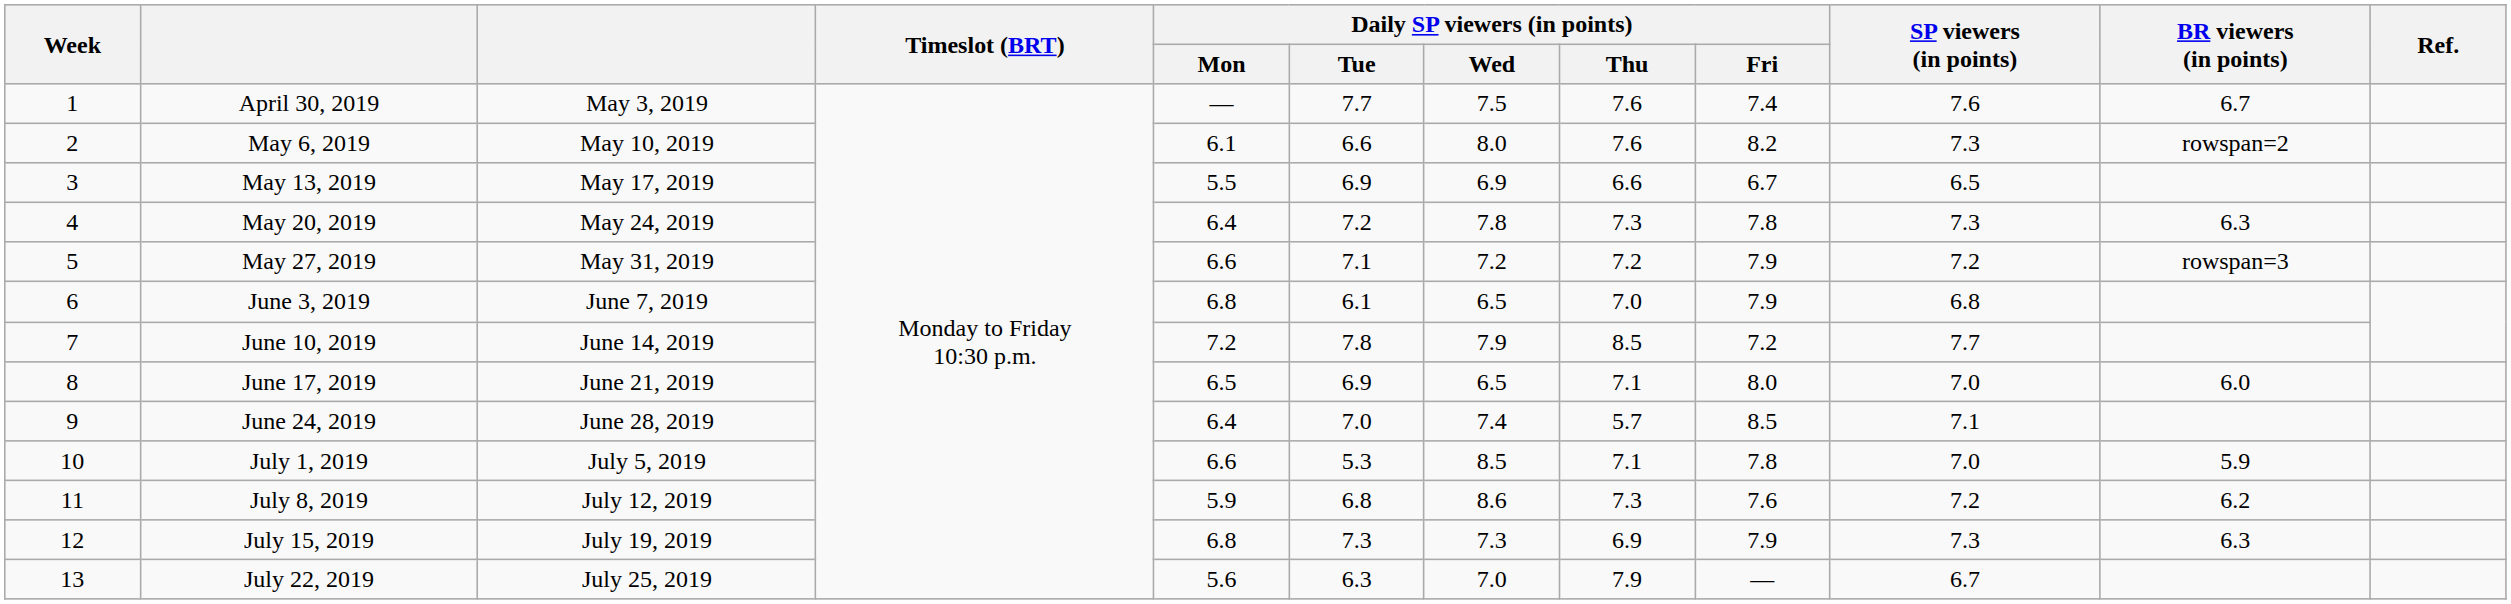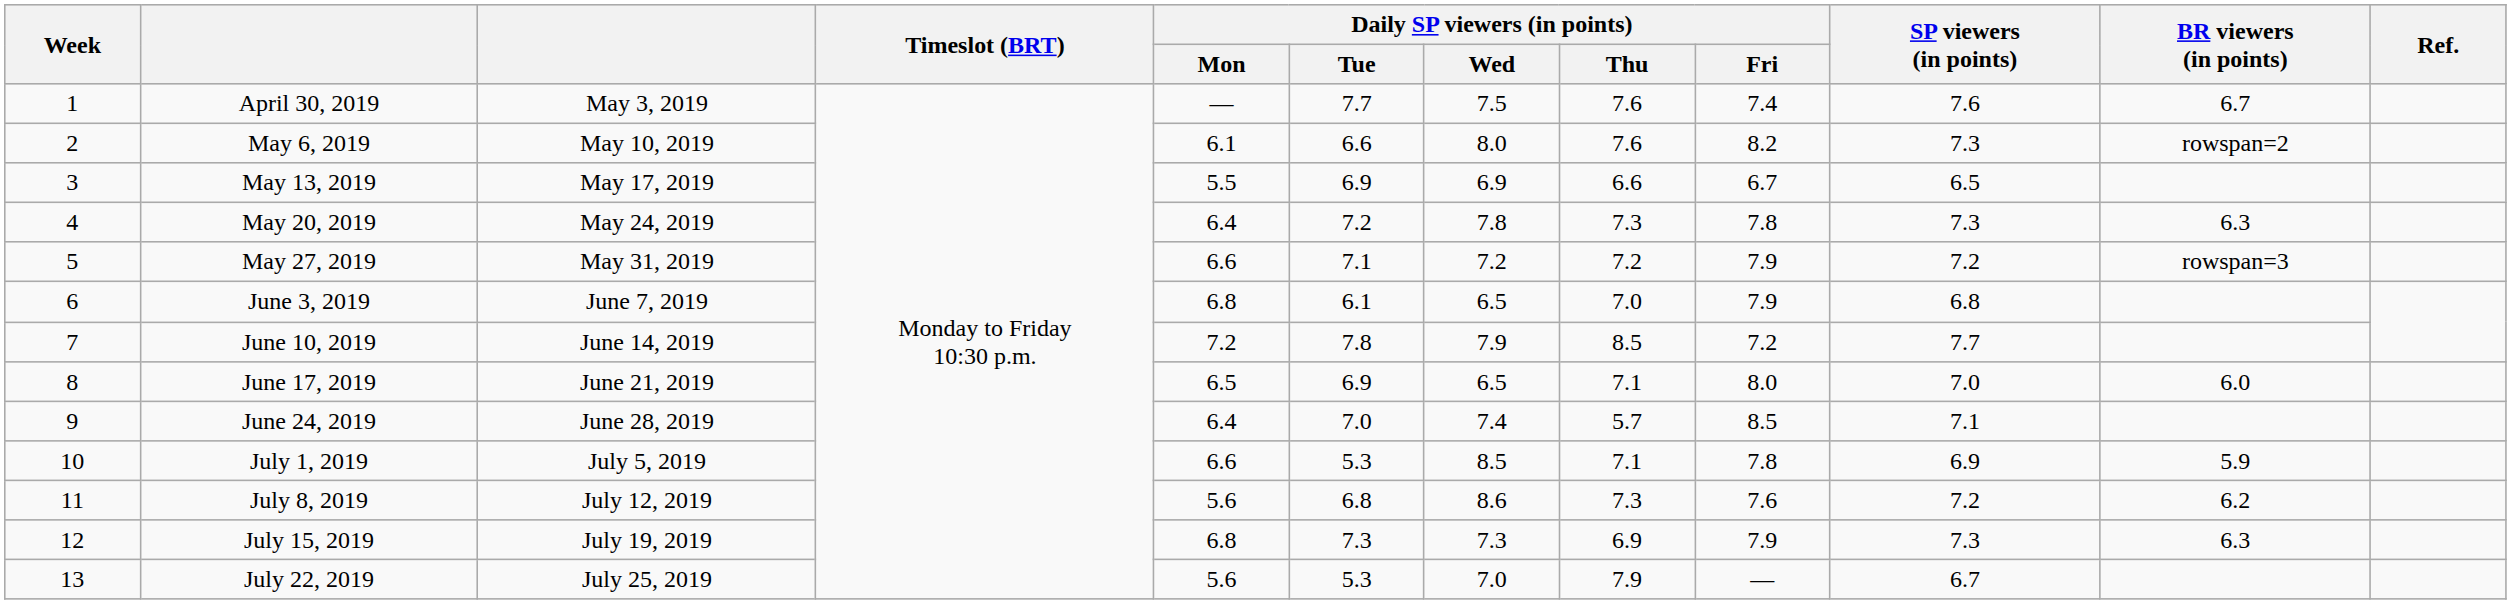(1965, 460) 7.0 -> (1965, 460) 6.9
(1222, 499) 5.9 -> (1222, 499) 5.6
(1357, 578) 6.3 -> (1357, 578) 5.3
